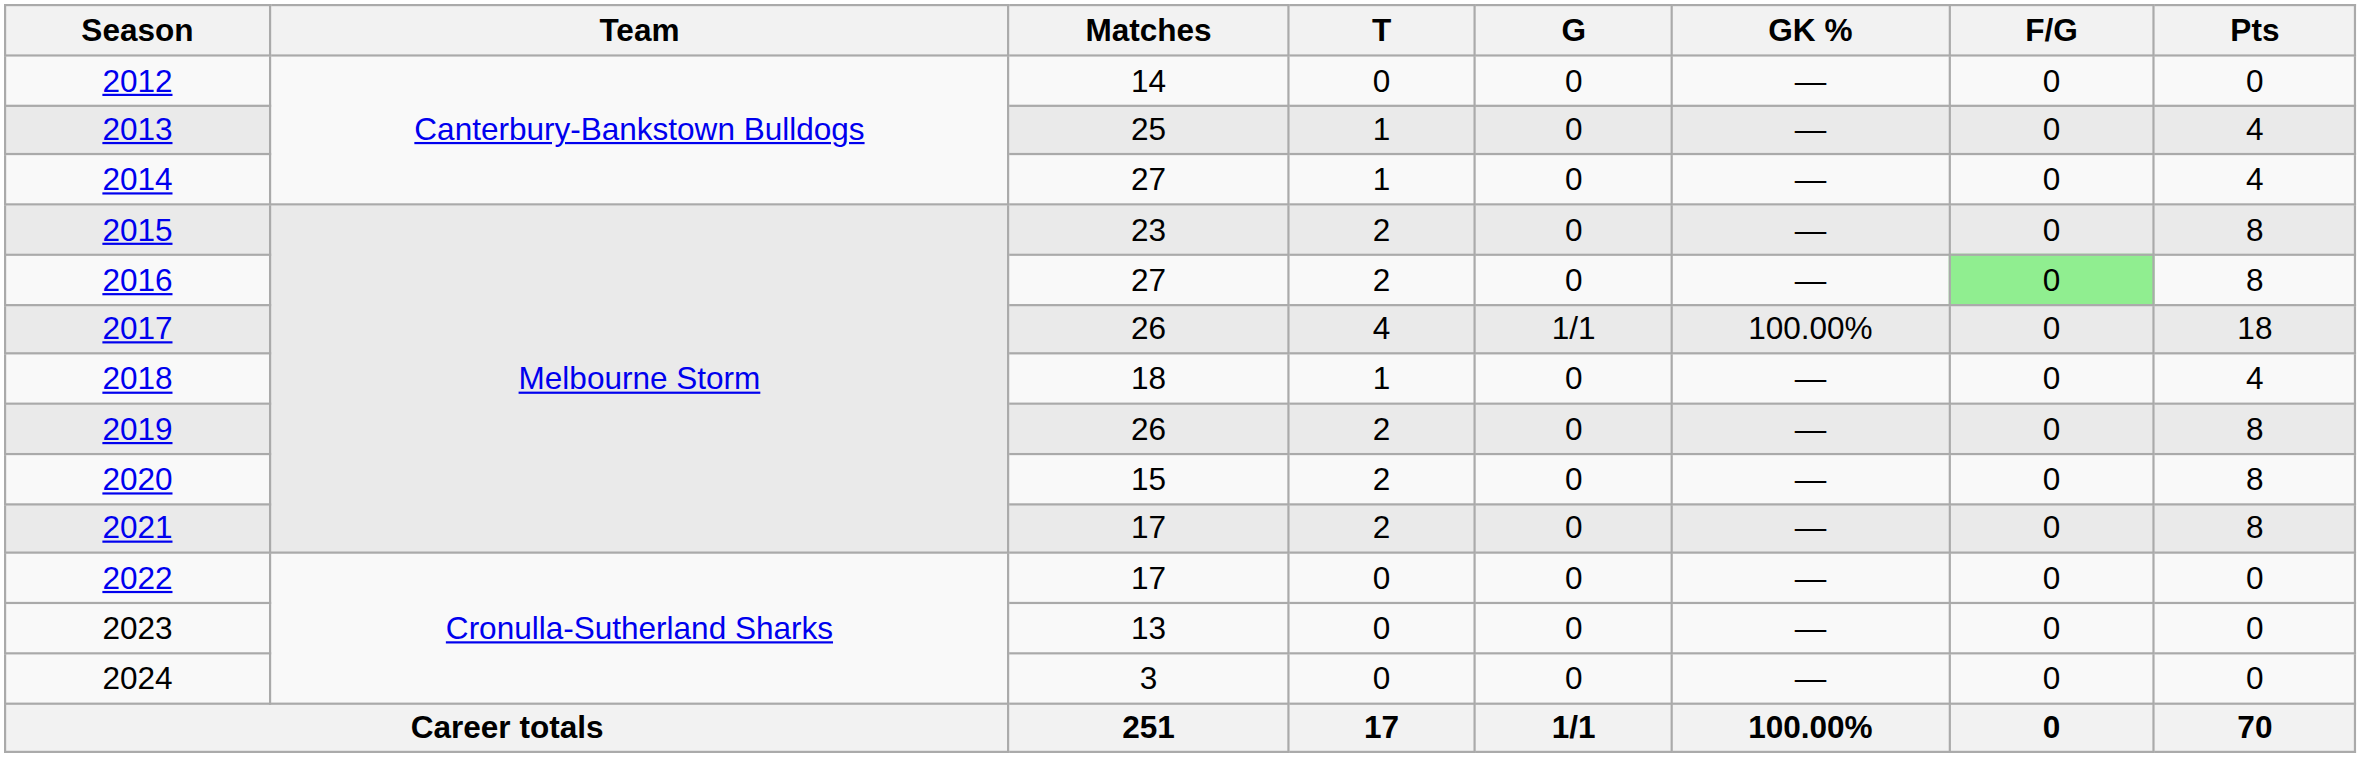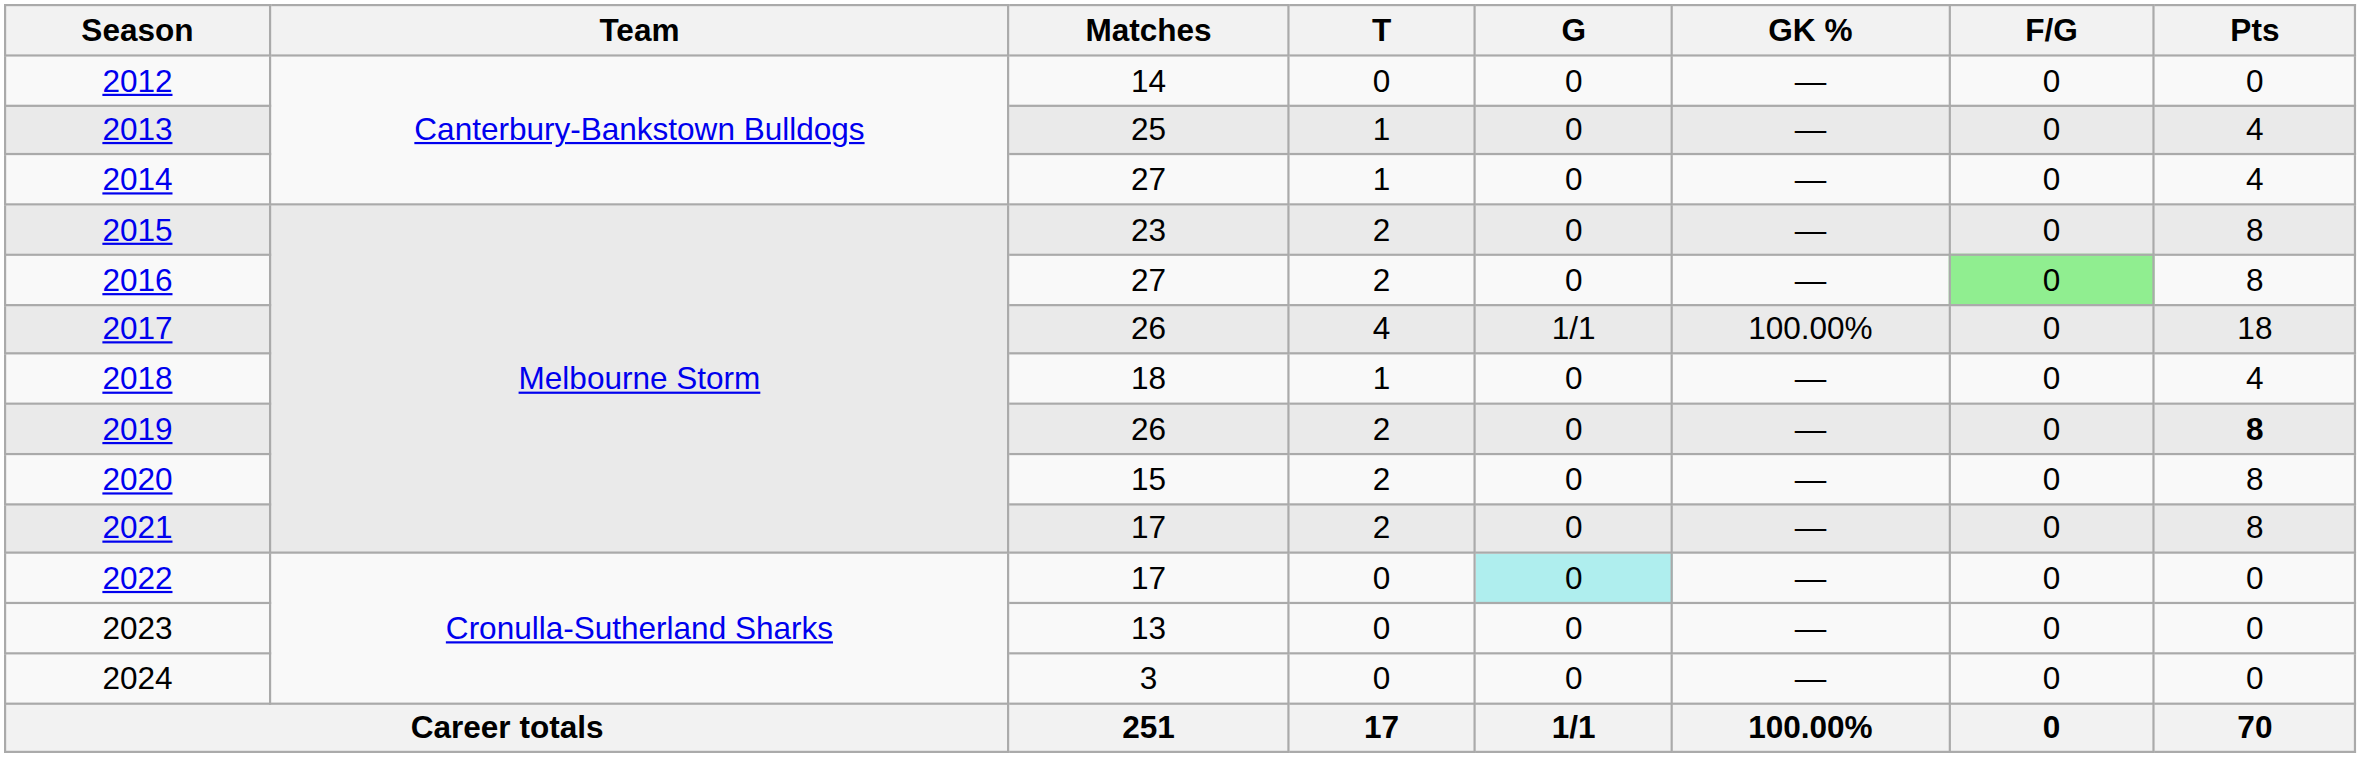(2255, 429) normal -> (2255, 429) bold
(1574, 578) no background -> (1574, 578) paleturquoise background
